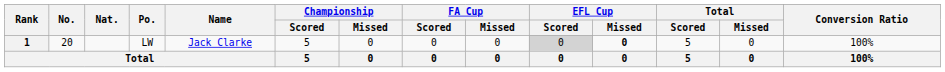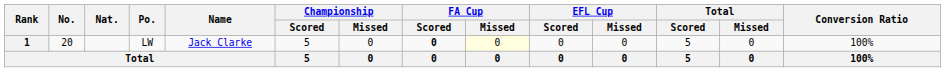(434, 44) normal -> (434, 44) bold
(497, 44) no background -> (497, 44) lightyellow background
(561, 44) lightgrey background -> (561, 44) no background
(624, 44) bold -> (624, 44) normal
